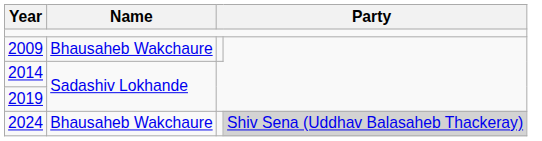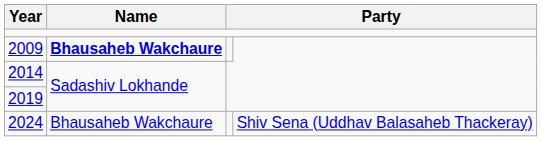(131, 49) normal -> (136, 49) bold
(375, 123) lightgrey background -> (385, 123) no background
